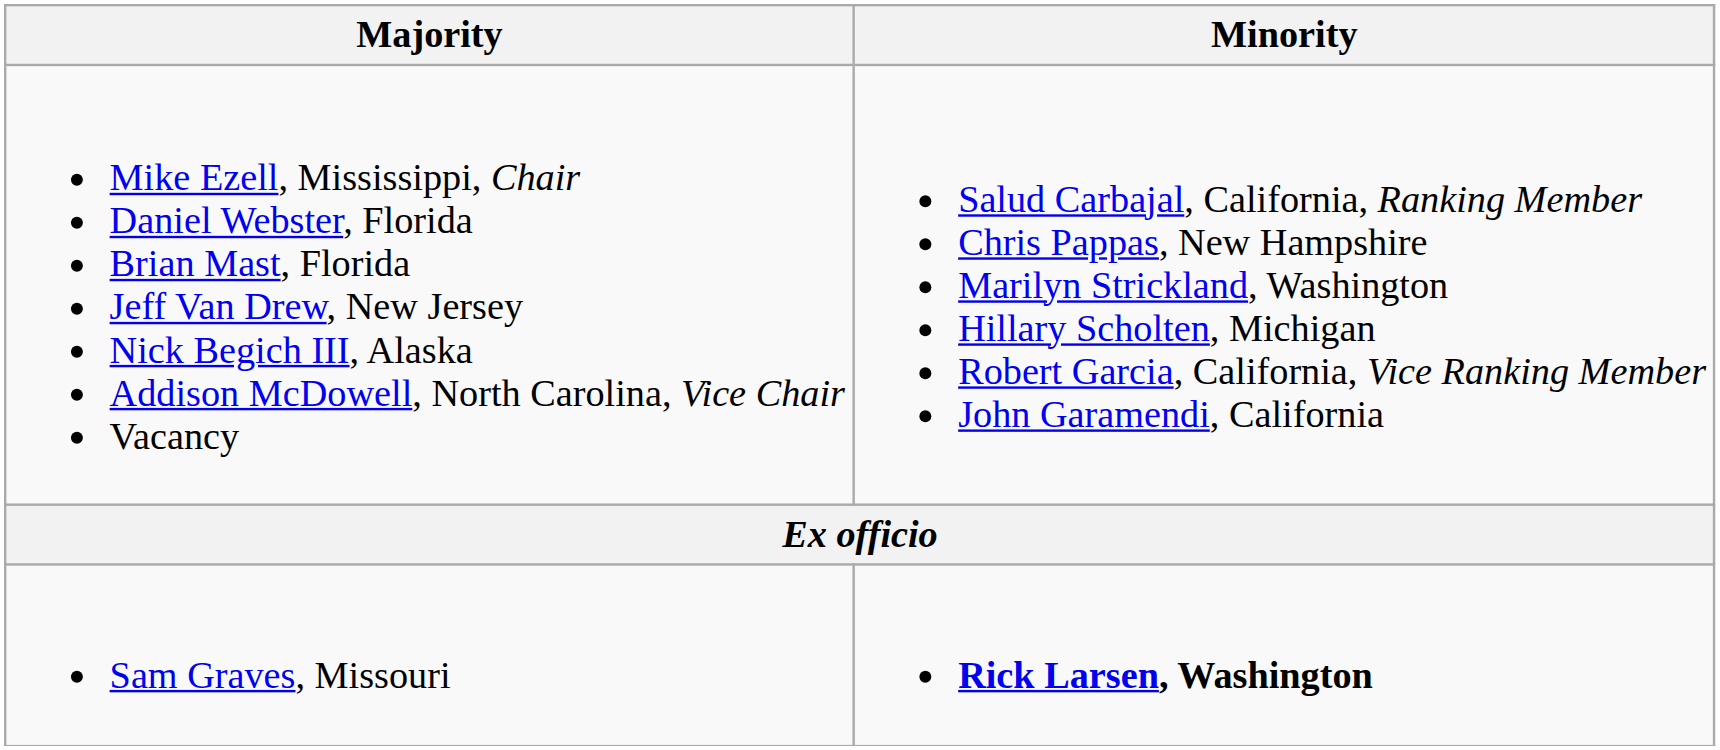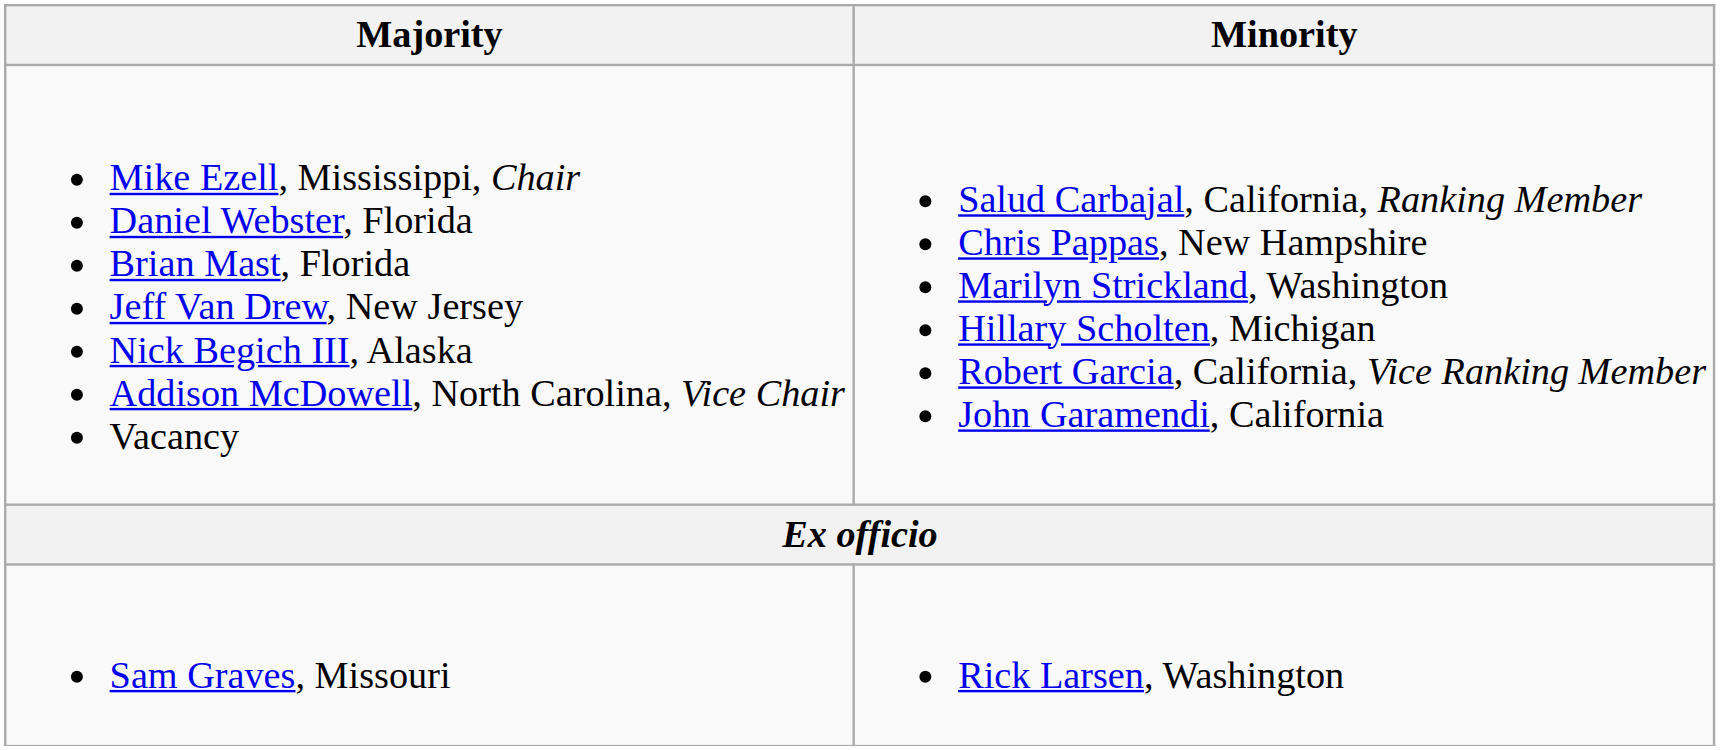(1284, 676) bold -> (1284, 676) normal
